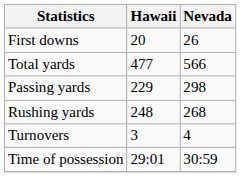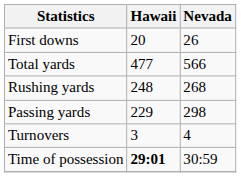rows swapped: (51, 111) <-> (49, 87)
(148, 159) normal -> (148, 159) bold
